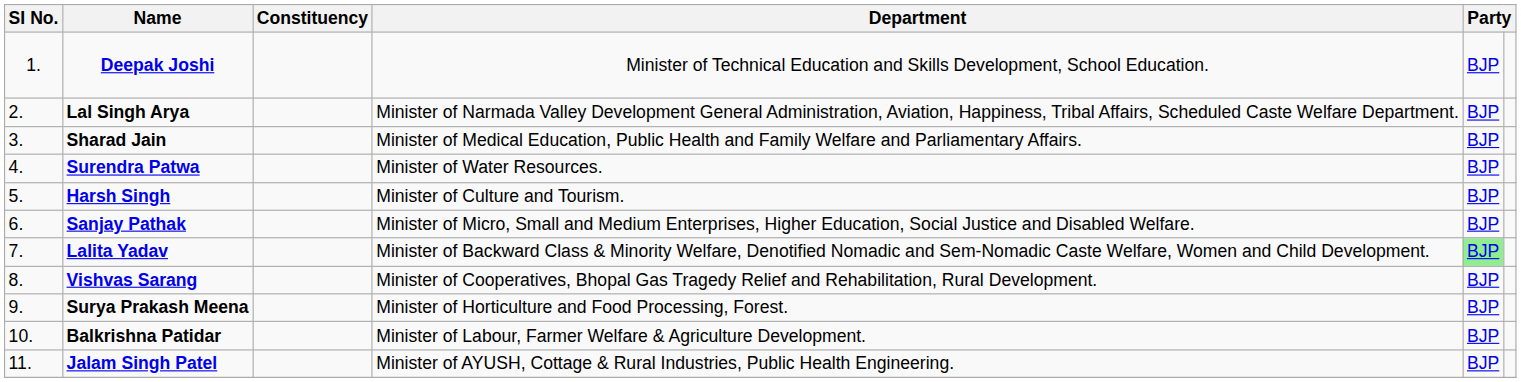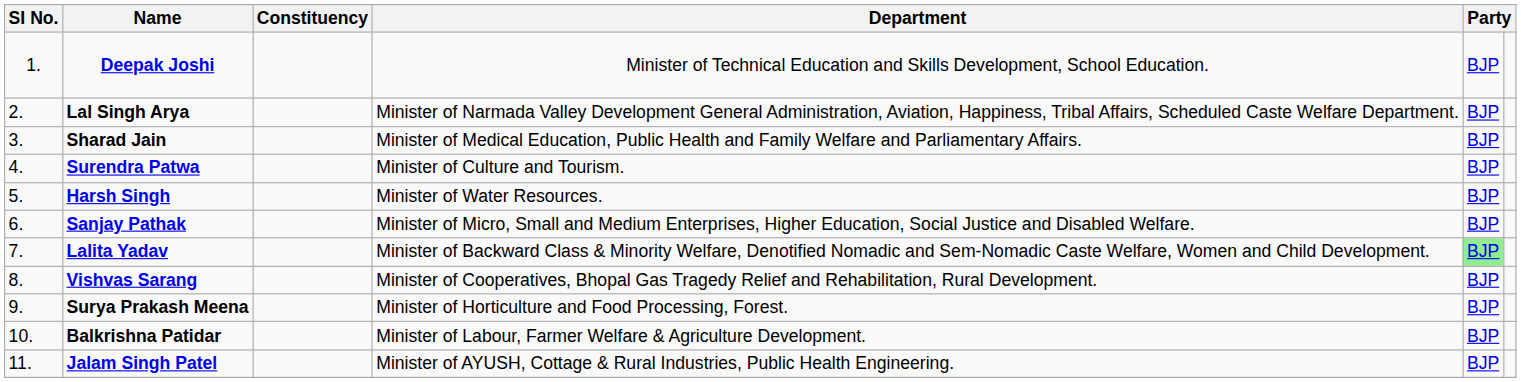(489, 168) Minister of Water Resources. -> (500, 168) Minister of Culture and Tourism.
(500, 196) Minister of Culture and Tourism. -> (489, 196) Minister of Water Resources.
